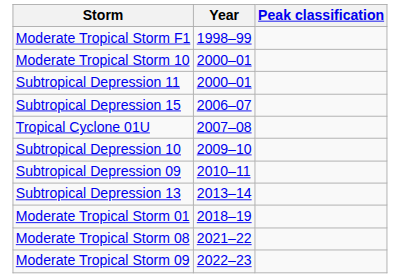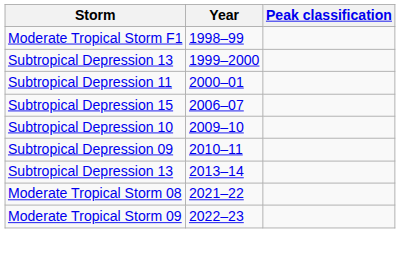+ row: (91, 60)
- row: (103, 60)
- row: (83, 127)
- row: (103, 216)
